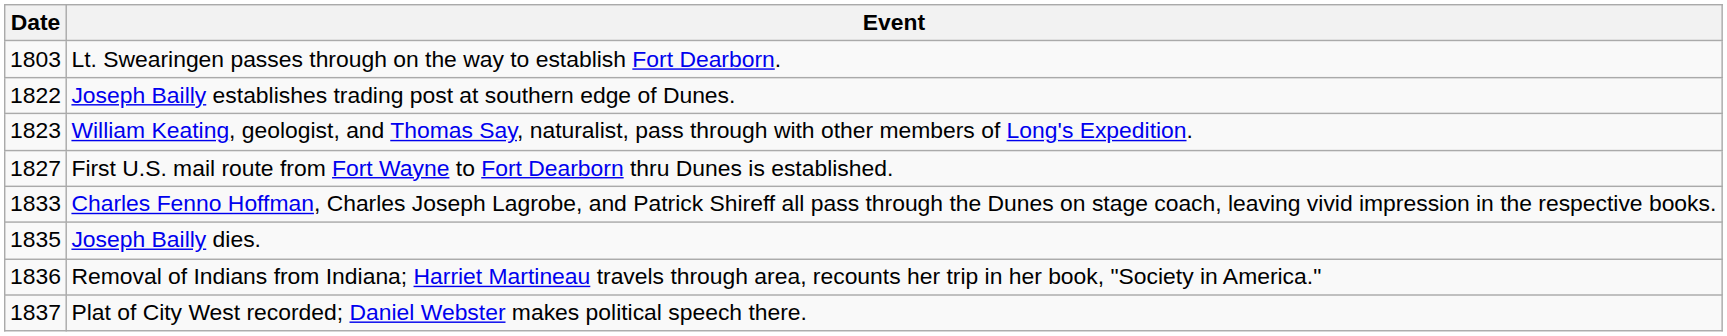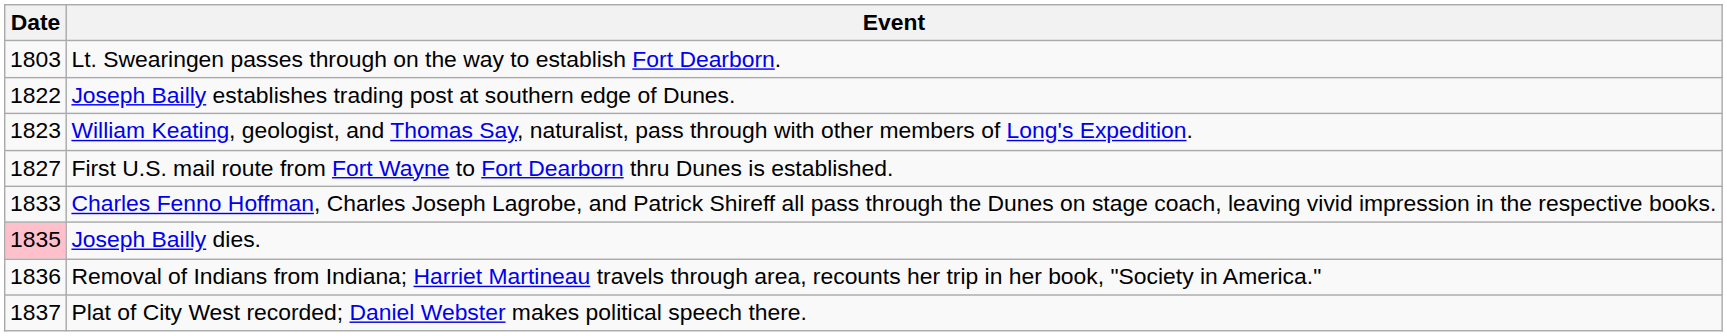(35, 240) no background -> (35, 240) pink background
